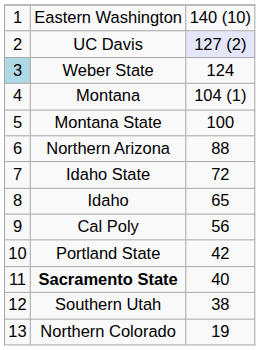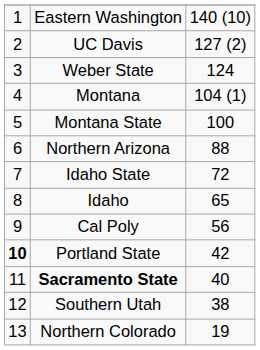(220, 44) lavender background -> (220, 44) no background
(17, 70) lightblue background -> (17, 70) no background
(17, 253) normal -> (17, 253) bold
